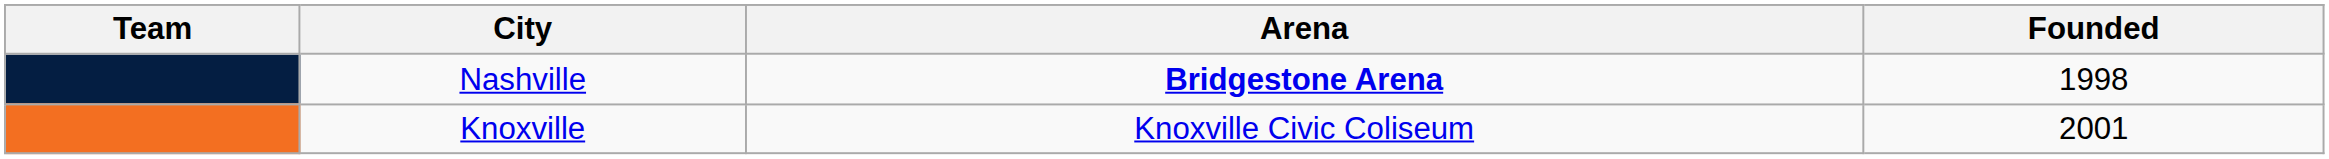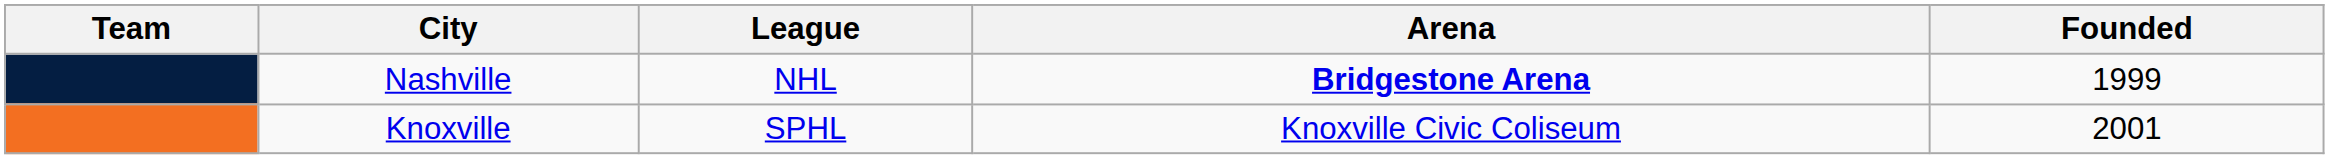+ column: (806, 29)
(2094, 78) 1998 -> (2127, 78) 1999
